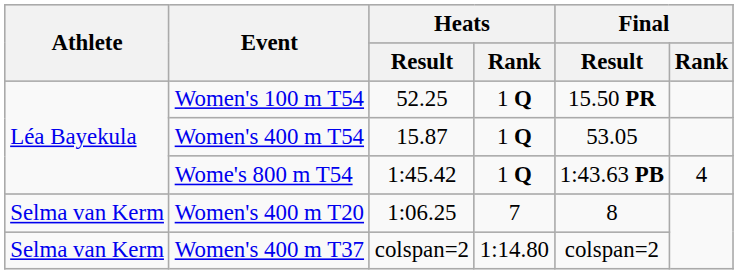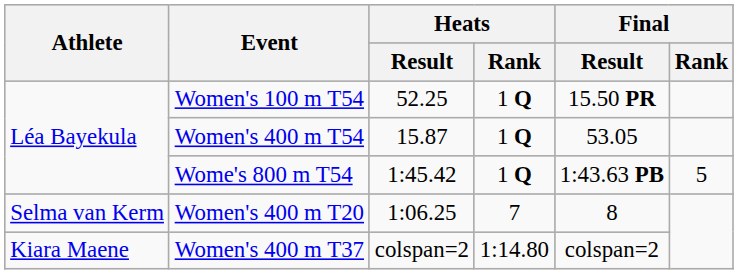(701, 174) 4 -> (701, 174) 5
(87, 250) Selma van Kerm -> (70, 250) Kiara Maene
